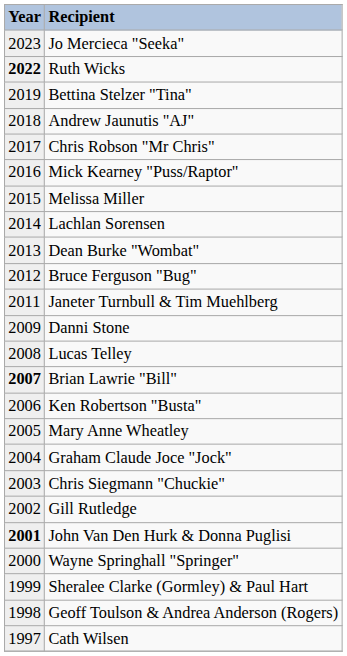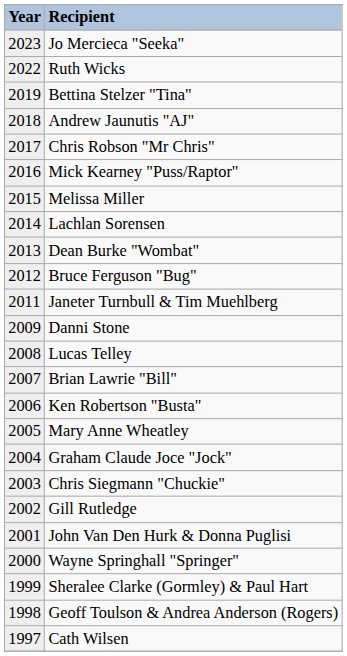(25, 69) bold -> (25, 69) normal
(25, 379) bold -> (25, 379) normal
(25, 535) bold -> (25, 535) normal
